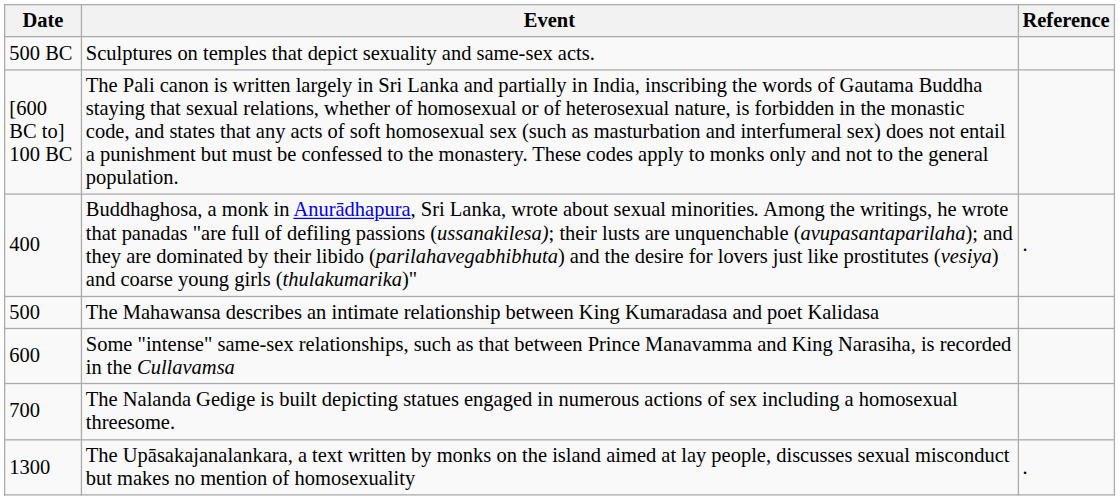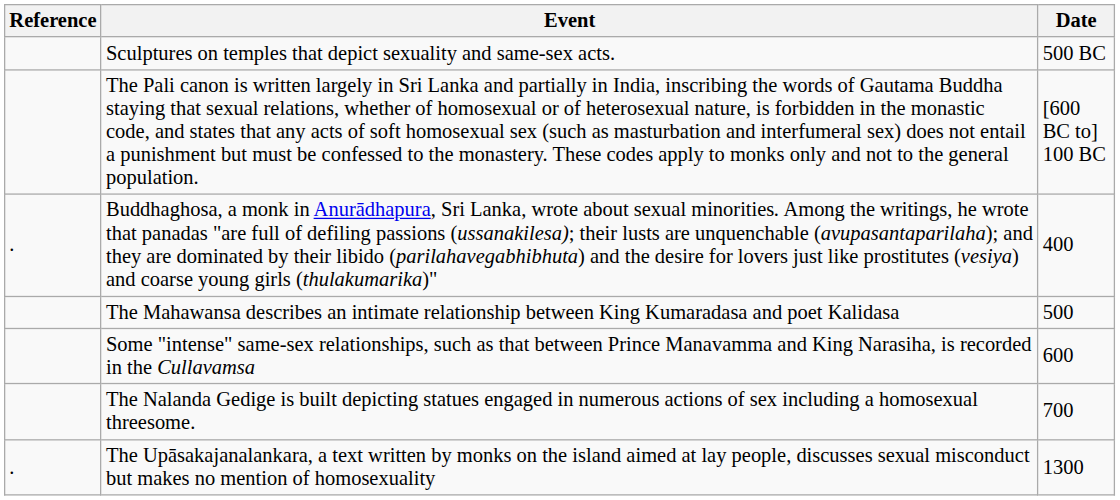columns swapped: (43, 20) <-> (1066, 20)
